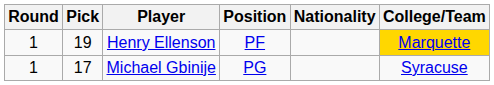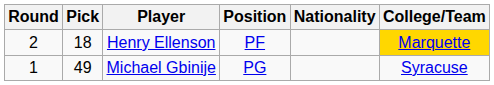(34, 42) 1 -> (34, 42) 2
(83, 42) 19 -> (83, 42) 18
(83, 67) 17 -> (83, 67) 49
